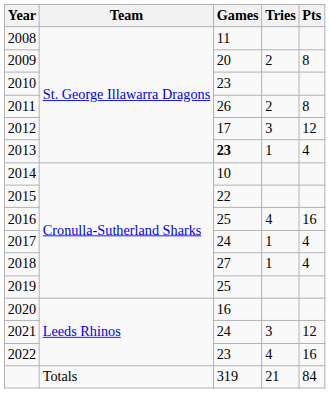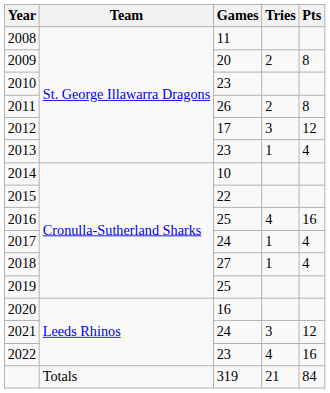(224, 151) bold -> (224, 151) normal
